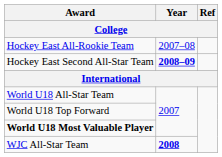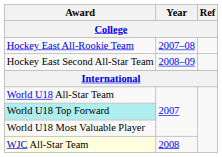(177, 62) bold -> (177, 62) normal
(58, 111) no background -> (58, 111) paleturquoise background
(80, 128) bold -> (76, 128) normal
(48, 144) no background -> (48, 144) lightyellow background
(169, 144) bold -> (169, 144) normal
